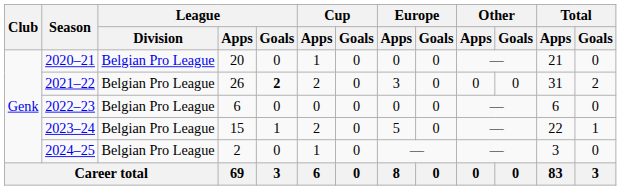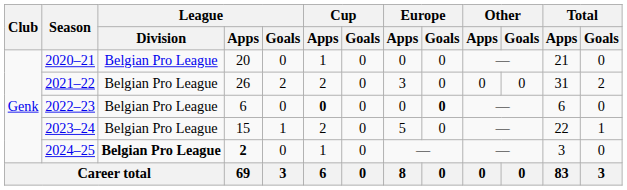(277, 83) bold -> (283, 83) normal
(317, 106) normal -> (323, 106) bold
(436, 106) normal -> (442, 106) bold
(158, 151) normal -> (161, 151) bold
(237, 151) normal -> (243, 151) bold
